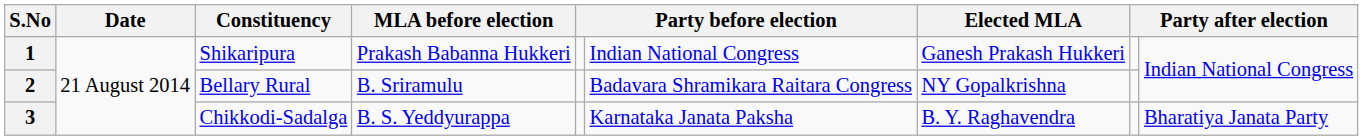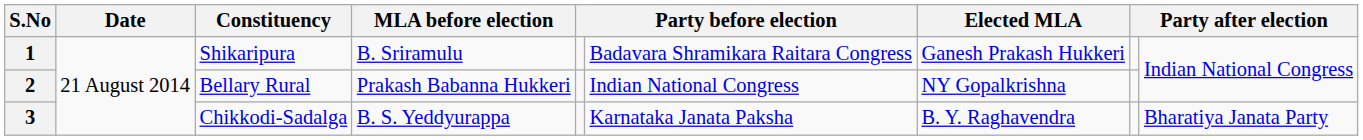(464, 53) Prakash Babanna Hukkeri -> (410, 53) B. Sriramulu
(694, 53) Indian National Congress -> (751, 53) Badavara Shramikara Raitara Congress
(410, 85) B. Sriramulu -> (464, 85) Prakash Babanna Hukkeri
(751, 85) Badavara Shramikara Raitara Congress -> (694, 85) Indian National Congress
